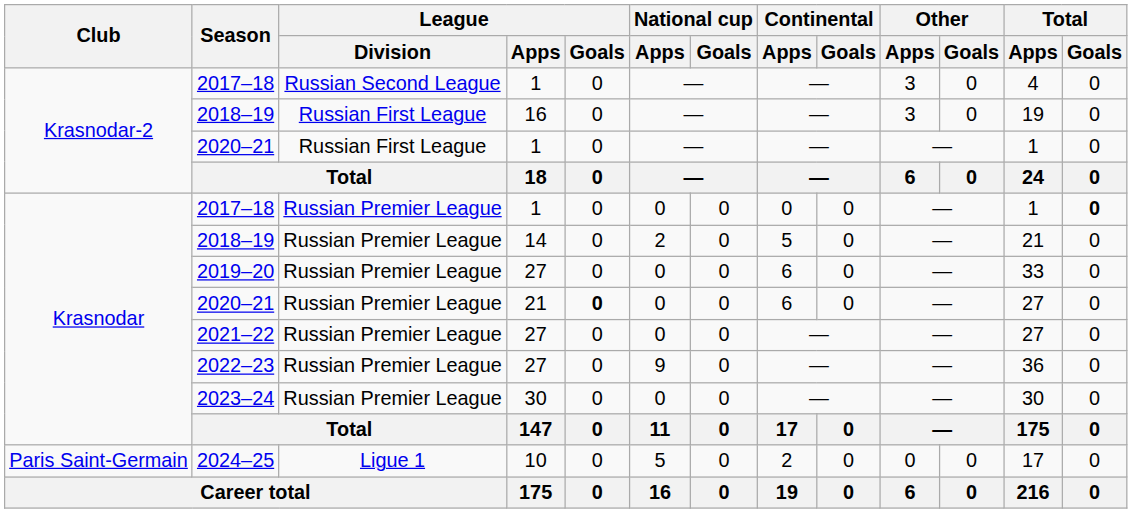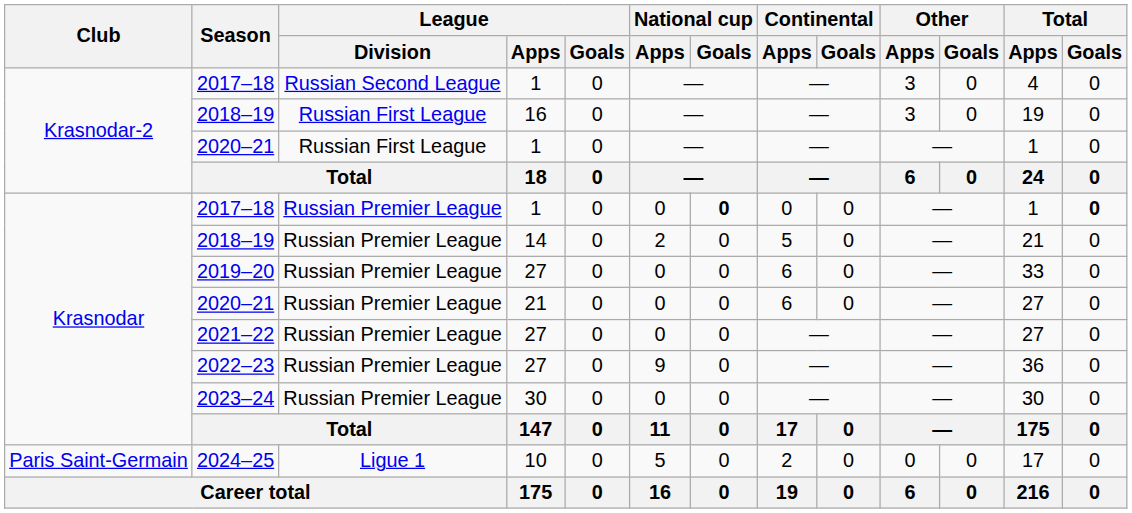(724, 209) normal -> (724, 209) bold
(597, 303) bold -> (597, 303) normal
